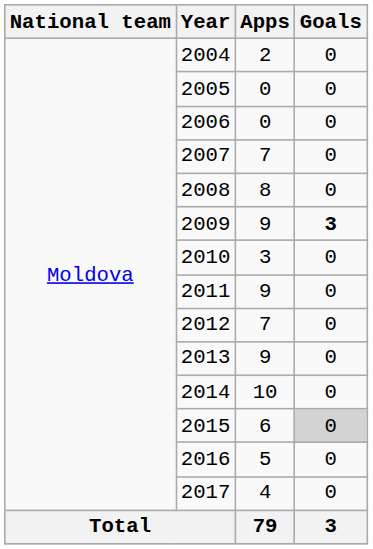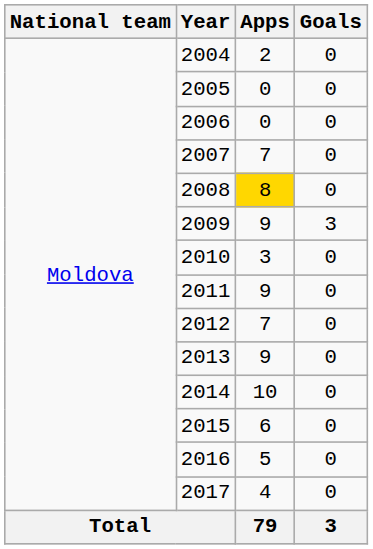(265, 190) no background -> (265, 190) gold background
(331, 224) bold -> (331, 224) normal
(331, 426) lightgrey background -> (331, 426) no background
